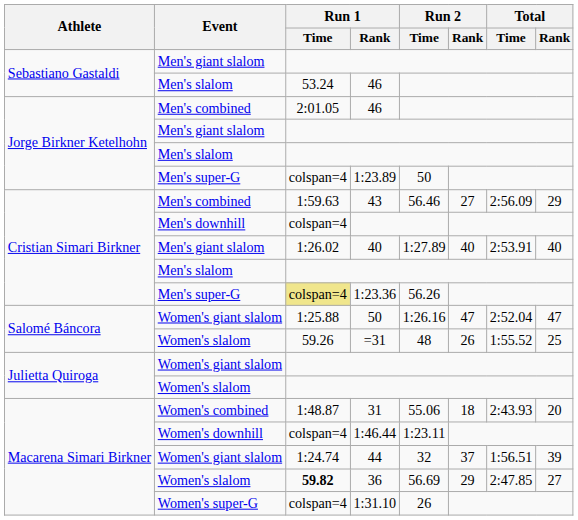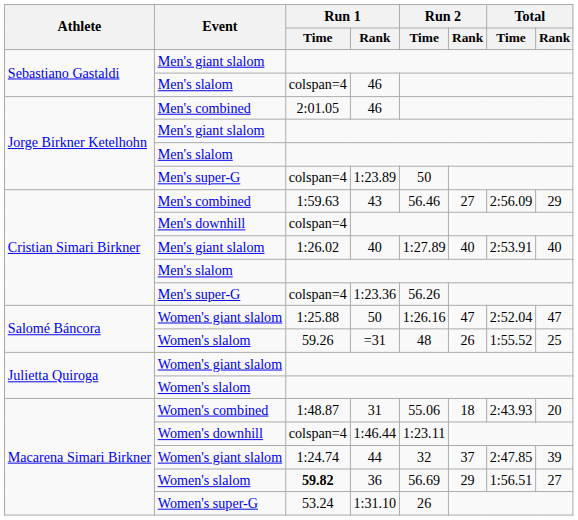(318, 85) 53.24 -> (318, 85) colspan=4
(318, 294) khaki background -> (318, 294) no background
(511, 457) 1:56.51 -> (511, 457) 2:47.85
(511, 480) 2:47.85 -> (511, 480) 1:56.51
(318, 504) colspan=4 -> (318, 504) 53.24
